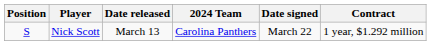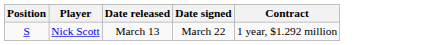- column: (216, 13)
